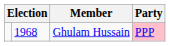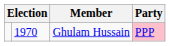(26, 31) 1968 -> (26, 31) 1970
